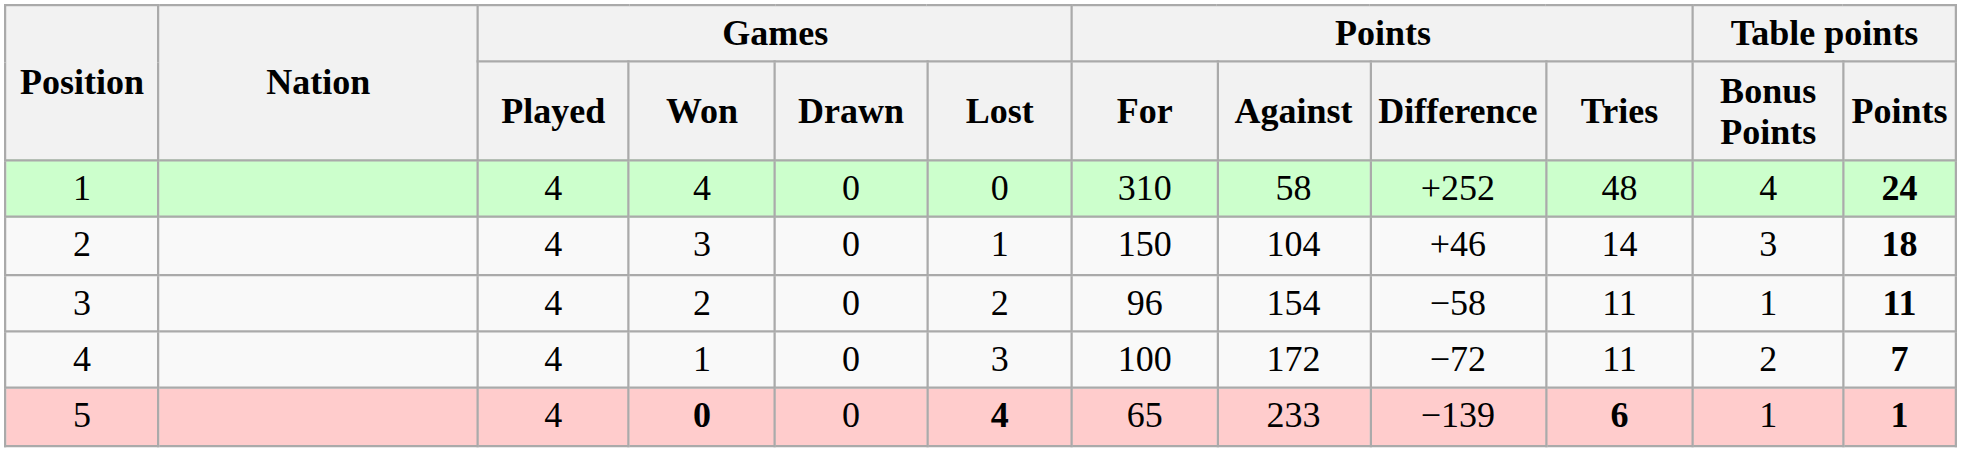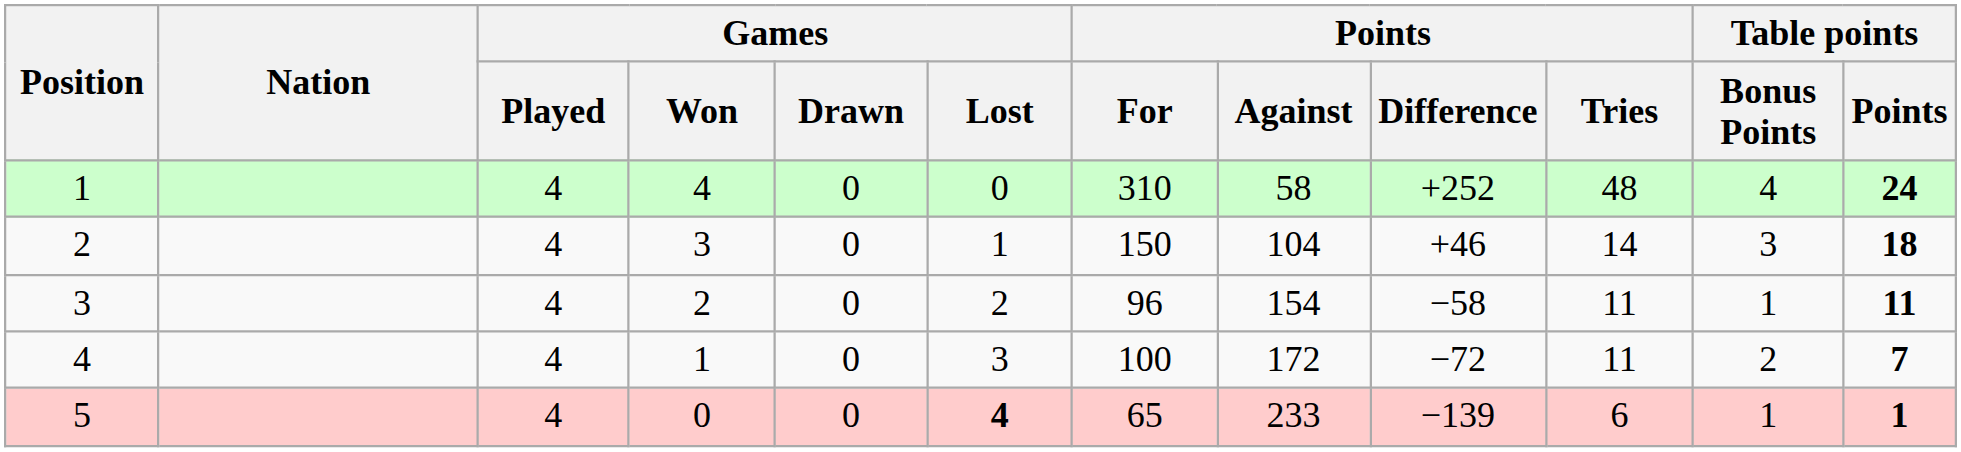(702, 416) bold -> (702, 416) normal
(1620, 416) bold -> (1620, 416) normal
